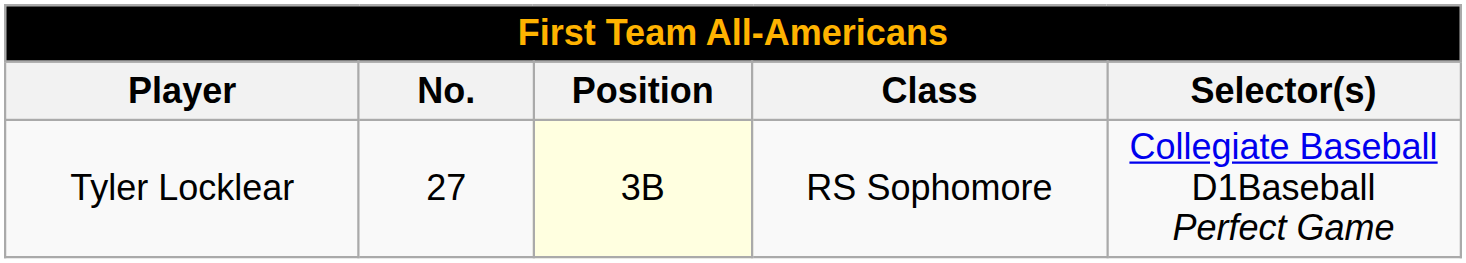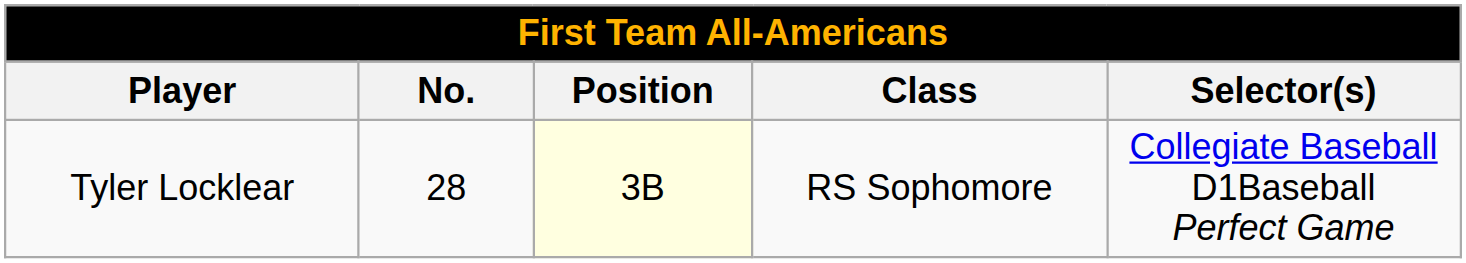(446, 187) 27 -> (446, 187) 28
